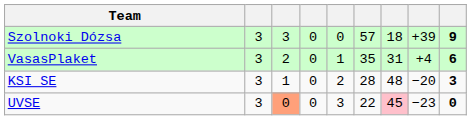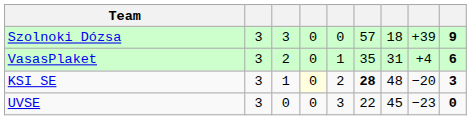(313, 82) no background -> (313, 82) lightyellow background
(368, 82) normal -> (368, 82) bold
(286, 104) lightsalmon background -> (286, 104) no background
(395, 104) pink background -> (395, 104) no background
